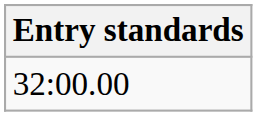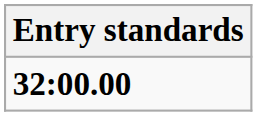(71, 83) normal -> (72, 83) bold
